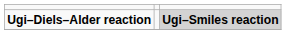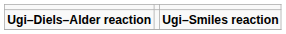(220, 19) lightgrey background -> (220, 19) no background
